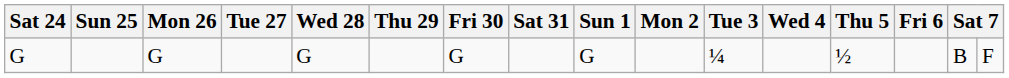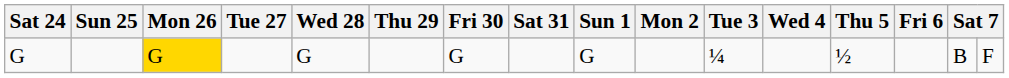(155, 55) no background -> (155, 55) gold background
